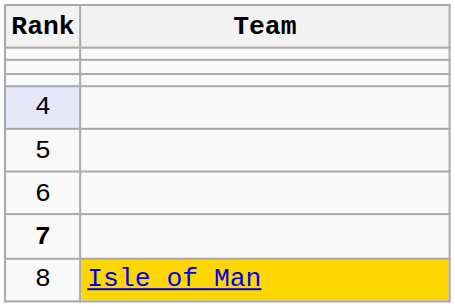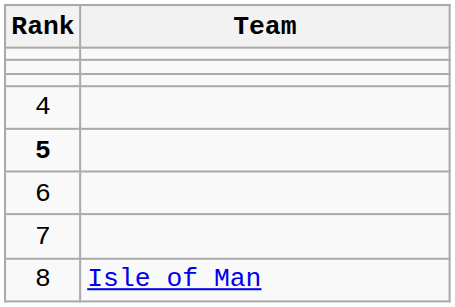(43, 107) lavender background -> (43, 107) no background
(43, 150) normal -> (43, 150) bold
(43, 236) bold -> (43, 236) normal
(174, 279) gold background -> (174, 279) no background
